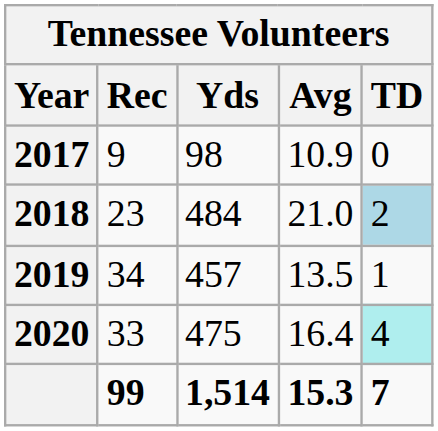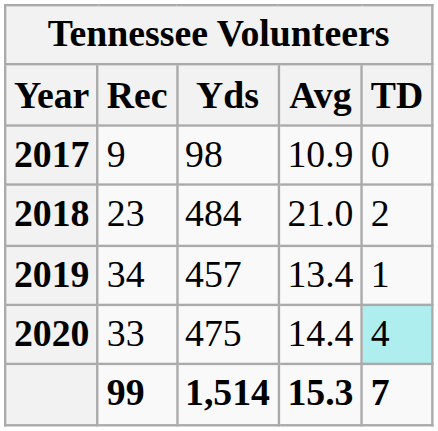(380, 214) lightblue background -> (380, 214) no background
(320, 273) 13.5 -> (320, 273) 13.4
(320, 333) 16.4 -> (320, 333) 14.4
